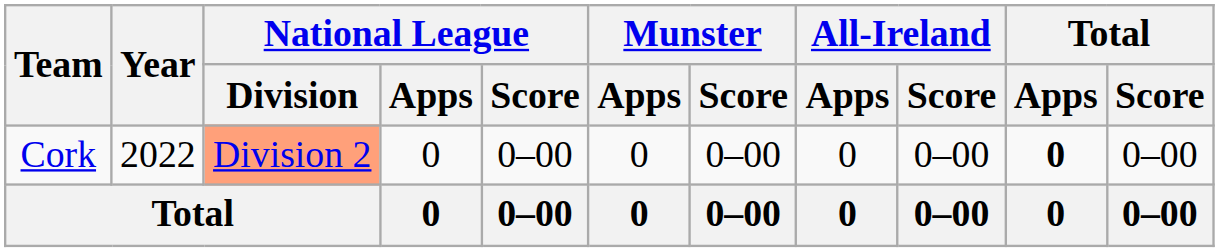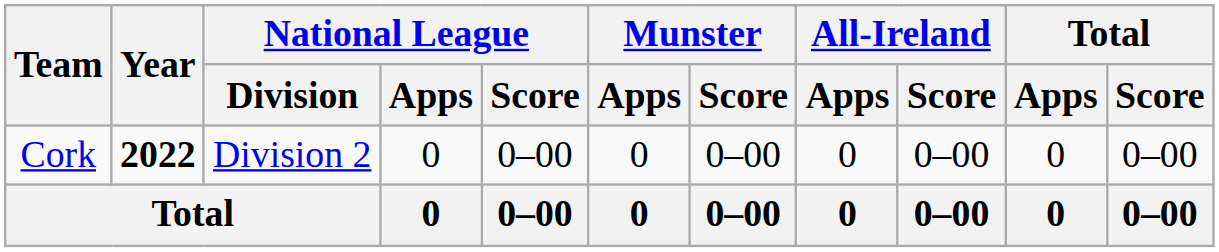(158, 154) normal -> (158, 154) bold
(292, 154) lightsalmon background -> (292, 154) no background
(1056, 154) bold -> (1056, 154) normal
